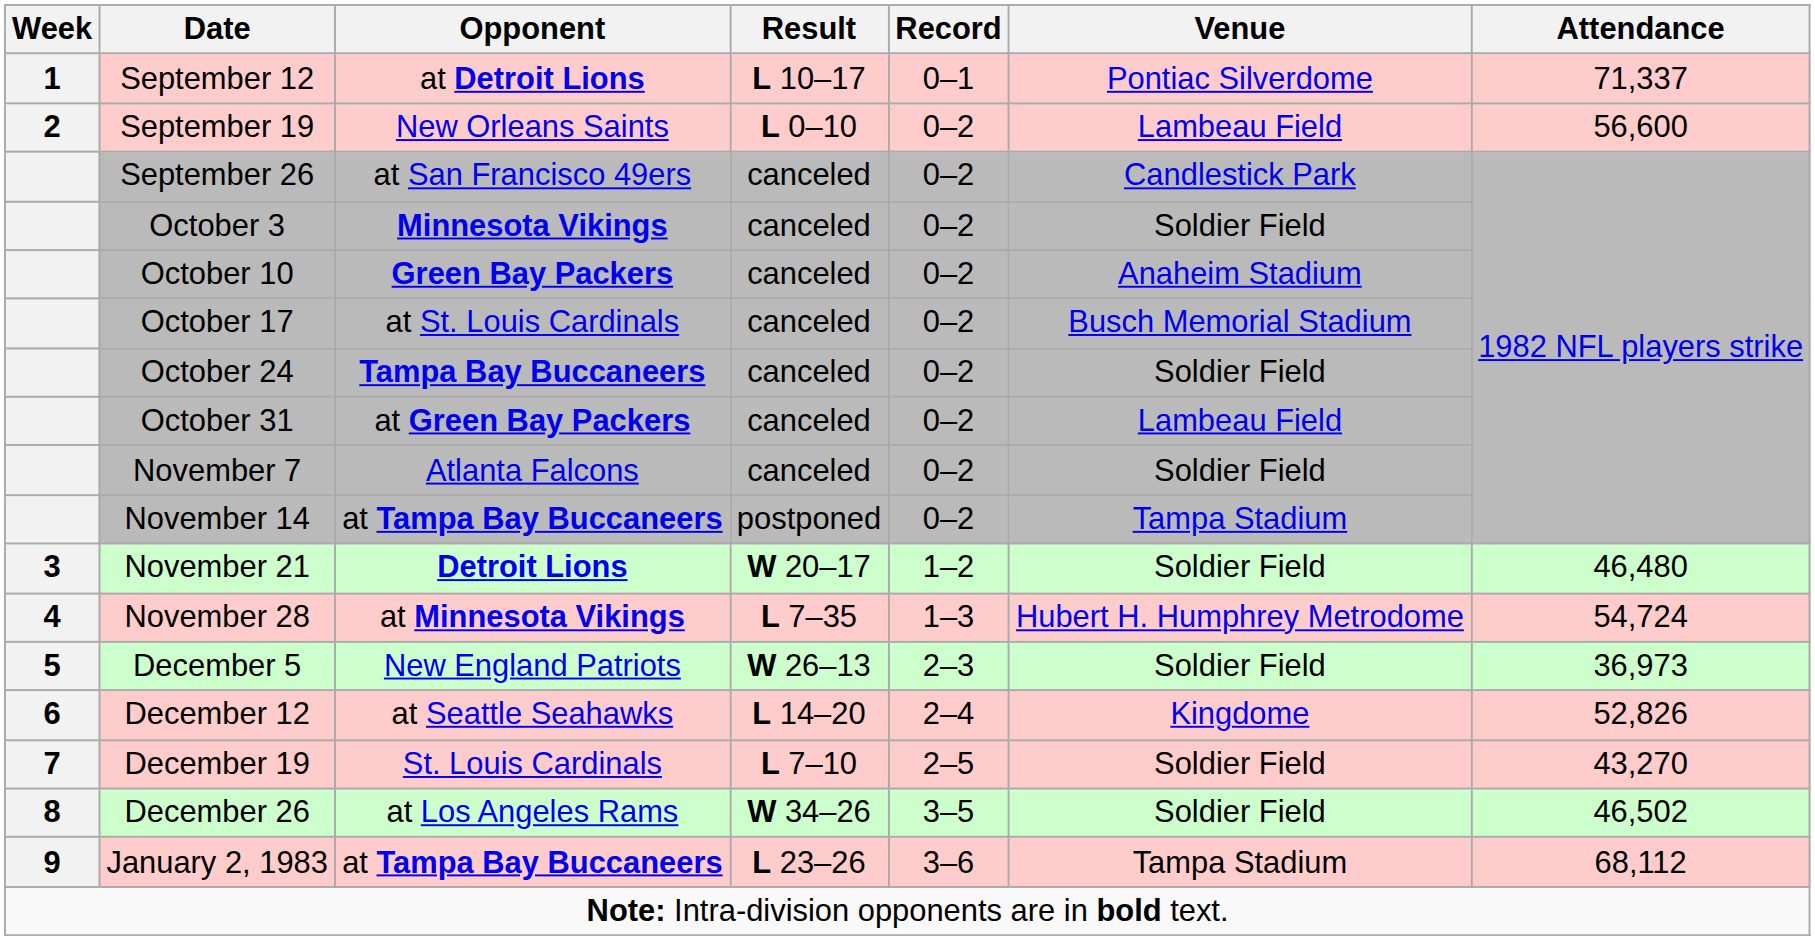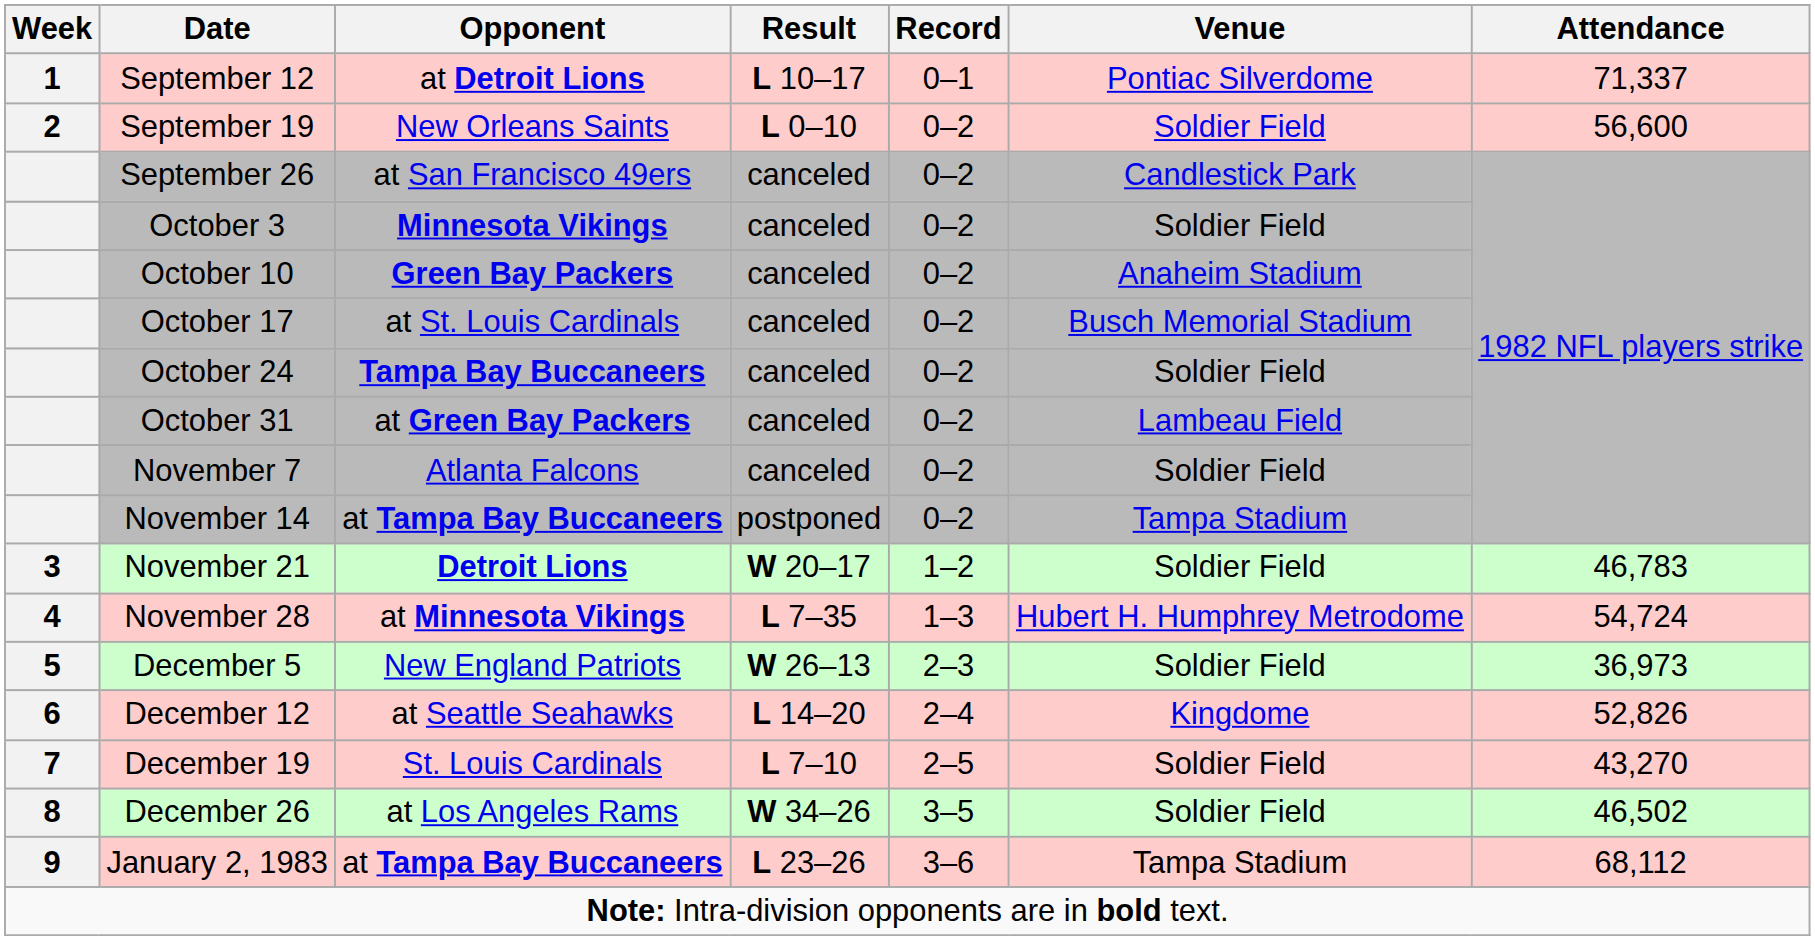(1240, 126) Lambeau Field -> (1240, 126) Soldier Field
(1641, 567) 46,480 -> (1641, 567) 46,783
